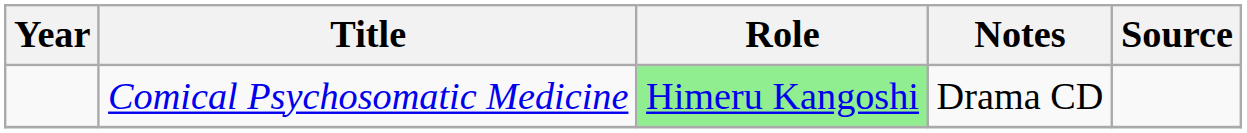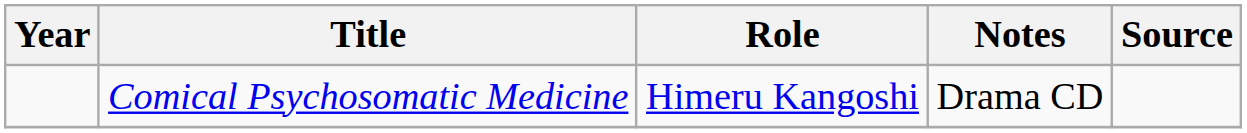(783, 95) lightgreen background -> (783, 95) no background
